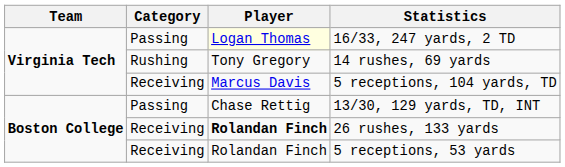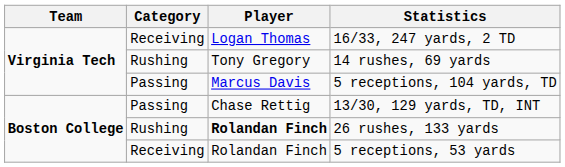(159, 39) Passing -> (167, 39) Receiving
(261, 39) lightyellow background -> (261, 39) no background
(167, 84) Receiving -> (159, 84) Passing
(167, 129) Receiving -> (159, 129) Rushing
